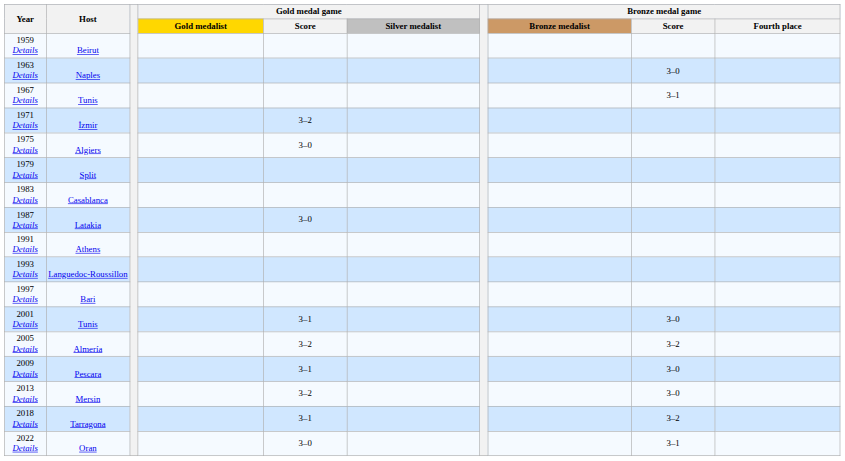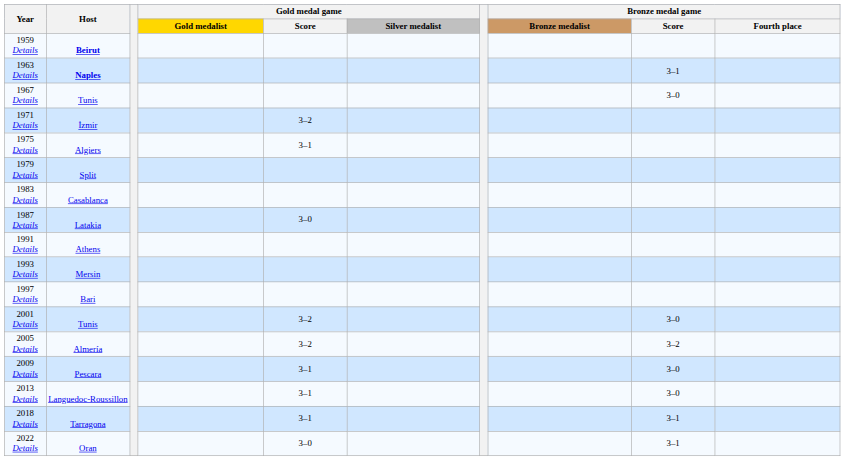(88, 51) normal -> (88, 51) bold
(88, 76) normal -> (88, 76) bold
(673, 71) 3–0 -> (673, 71) 3–1
(673, 96) 3–1 -> (673, 96) 3–0
(305, 145) 3–0 -> (305, 145) 3–1
(88, 275) Languedoc-Roussillon -> (88, 275) Mersin
(305, 319) 3–1 -> (305, 319) 3–2
(88, 399) Mersin -> (88, 399) Languedoc-Roussillon
(305, 394) 3–2 -> (305, 394) 3–1
(673, 419) 3–2 -> (673, 419) 3–1
